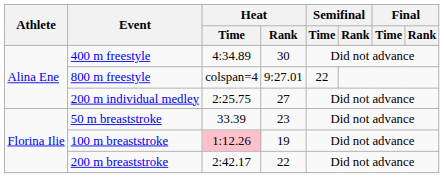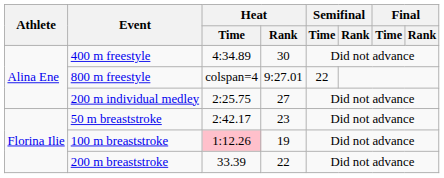(232, 120) 33.39 -> (232, 120) 2:42.17
(232, 162) 2:42.17 -> (232, 162) 33.39
